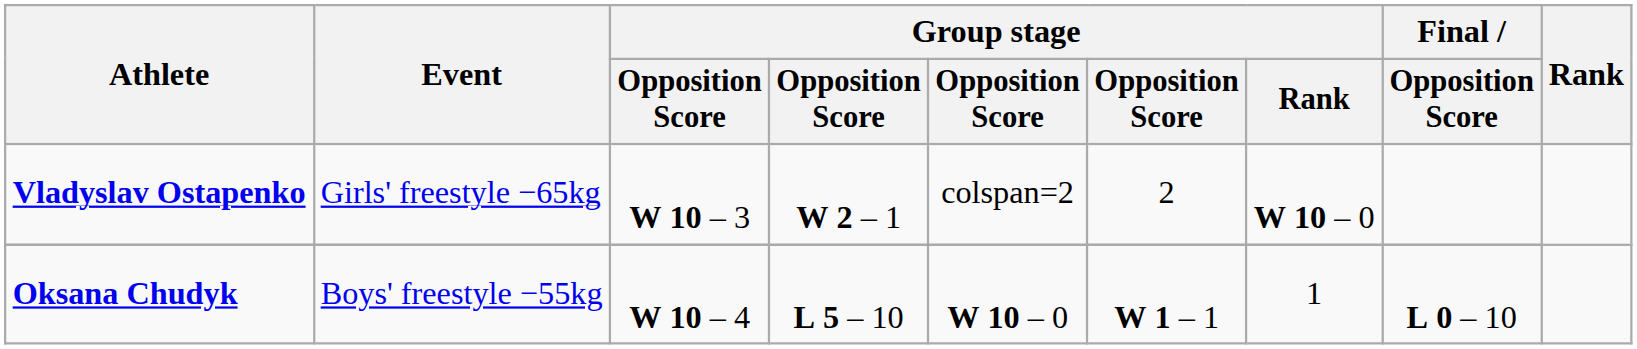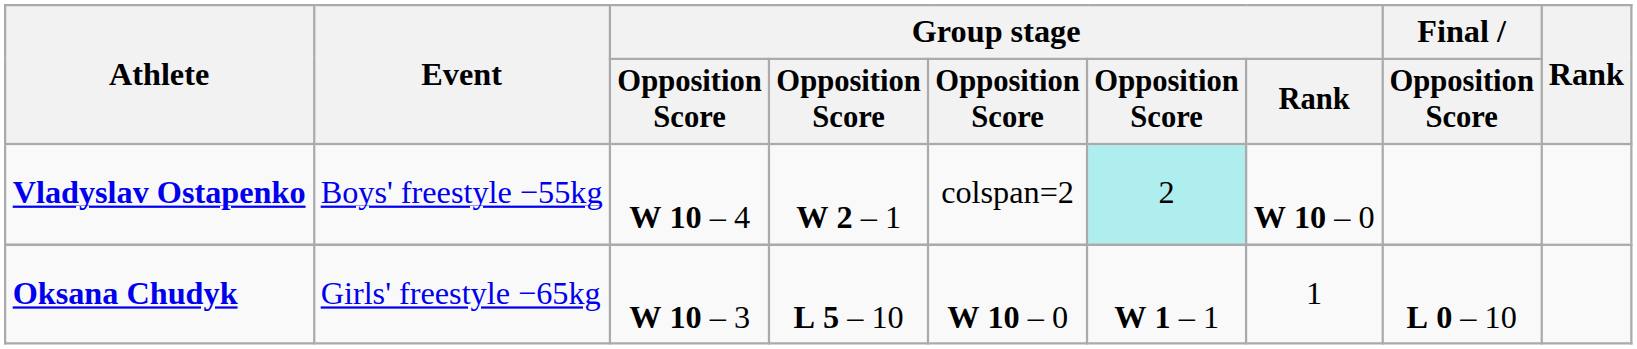(461, 194) Girls' freestyle −65kg -> (462, 194) Boys' freestyle −55kg
(690, 217) W 10 – 3 -> (690, 217) W 10 – 4
(1167, 194) no background -> (1167, 194) paleturquoise background
(462, 293) Boys' freestyle −55kg -> (461, 293) Girls' freestyle −65kg
(690, 317) W 10 – 4 -> (690, 317) W 10 – 3
